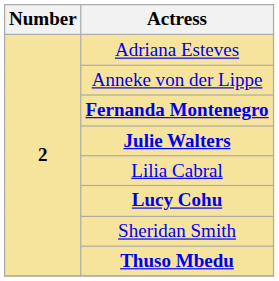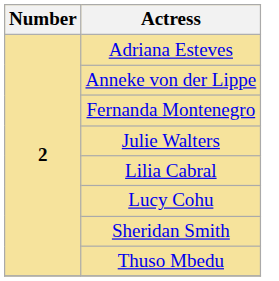(177, 110) bold -> (171, 110) normal
(177, 140) bold -> (171, 140) normal
(177, 200) bold -> (171, 200) normal
(177, 261) bold -> (171, 261) normal
